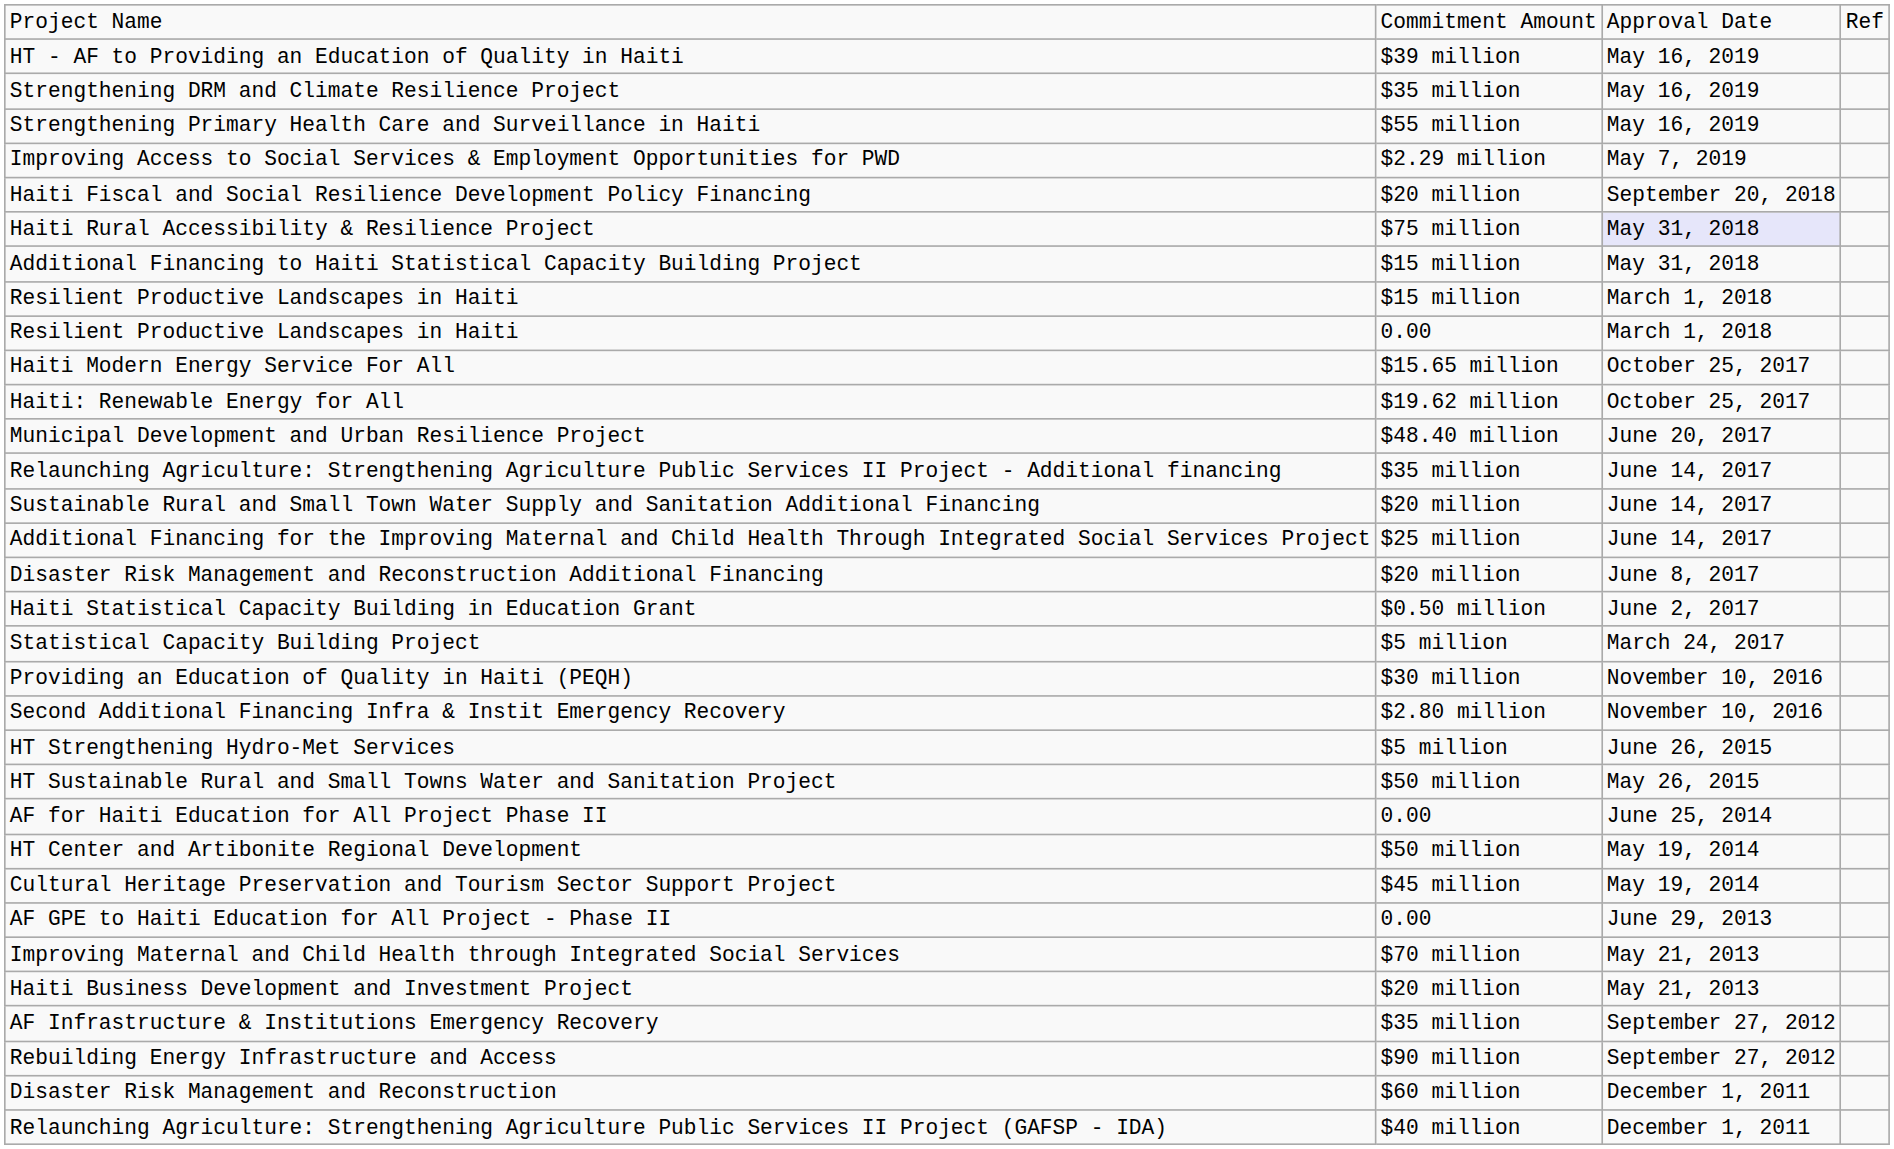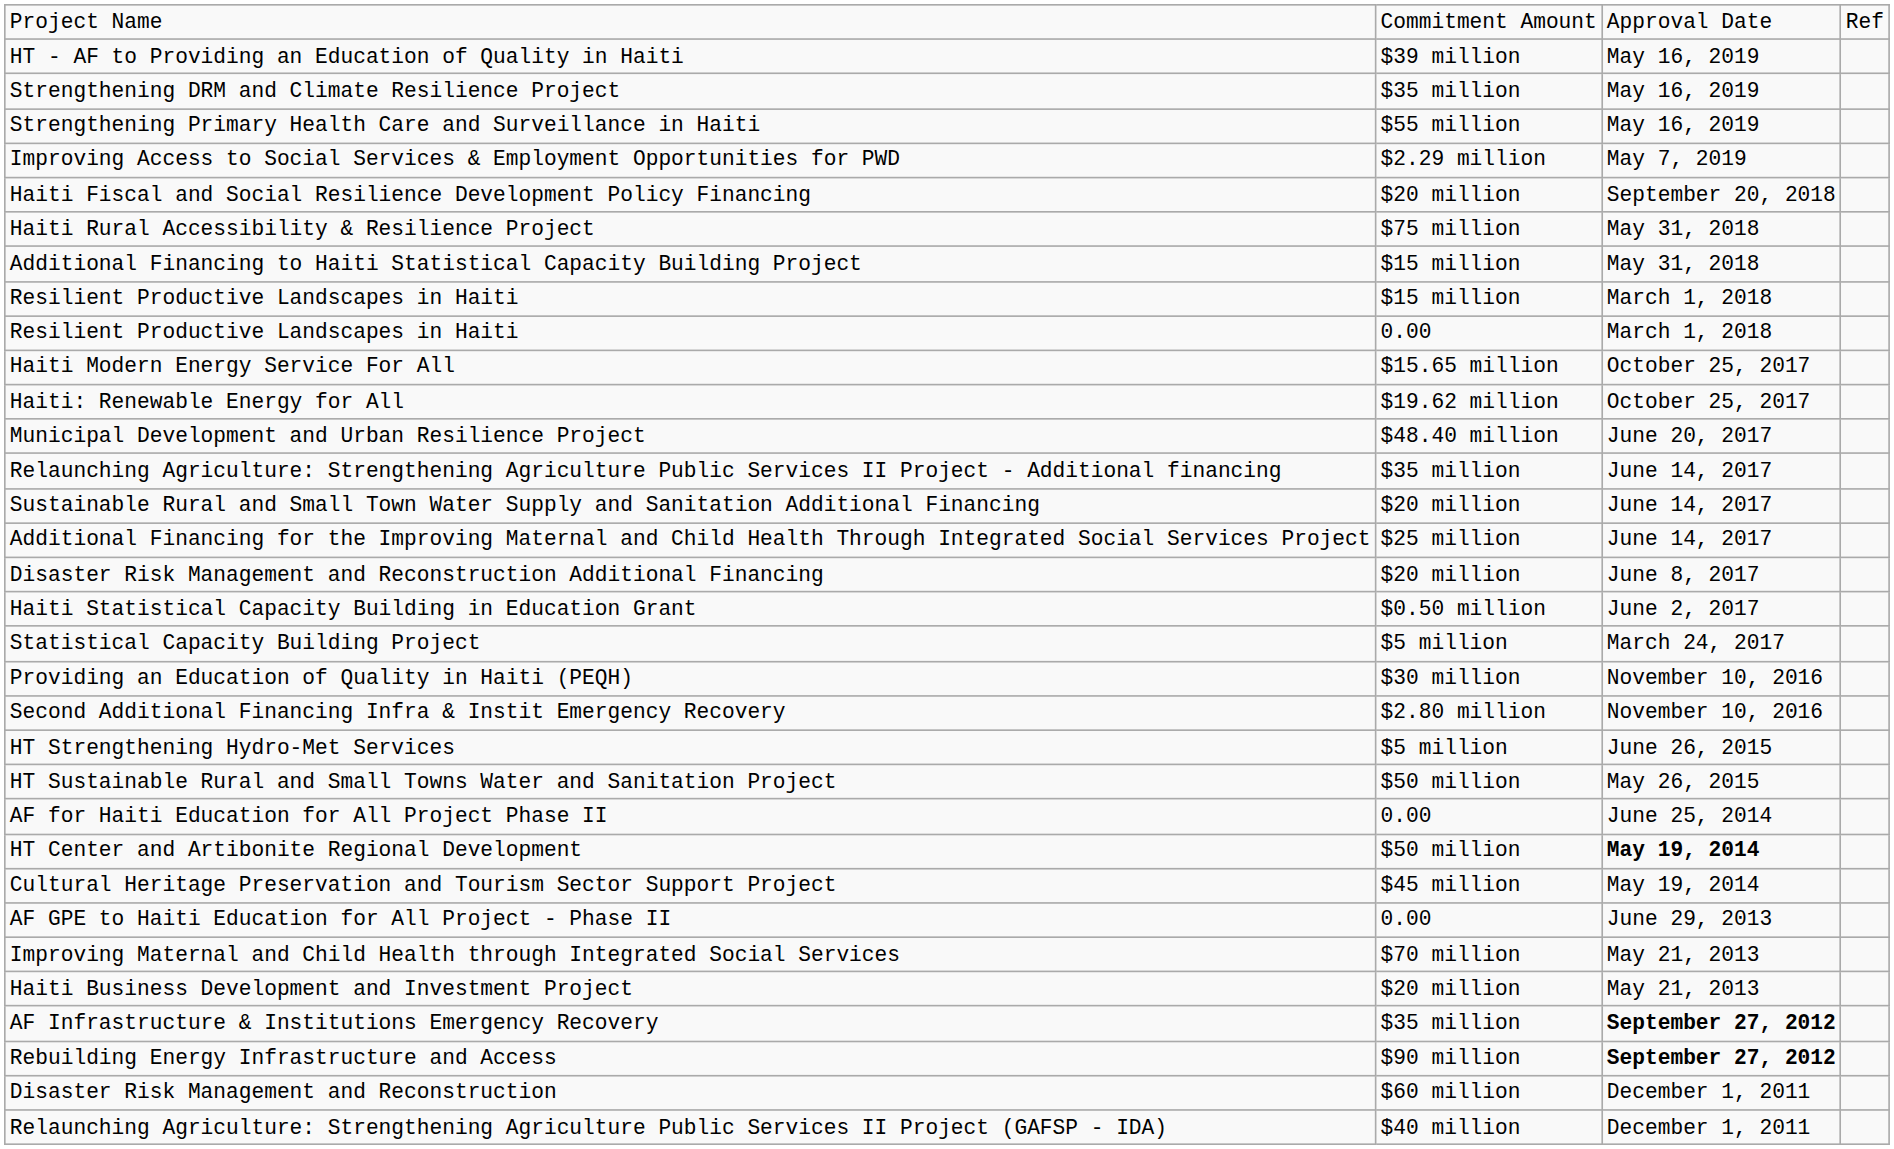(1683, 229) lavender background -> (1683, 229) no background
(1683, 851) normal -> (1683, 851) bold
(1721, 1024) normal -> (1721, 1024) bold
(1721, 1058) normal -> (1721, 1058) bold
